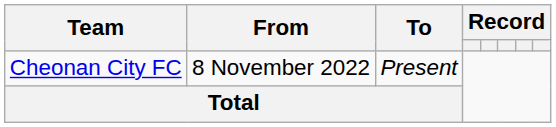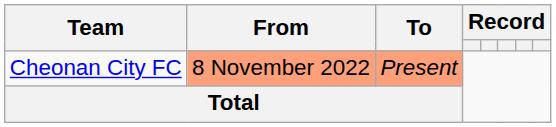(281, 68) no background -> (281, 68) lightsalmon background
(419, 68) no background -> (419, 68) lightsalmon background
